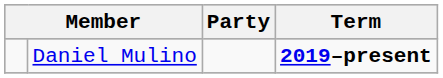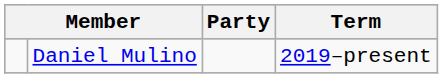(356, 56) bold -> (356, 56) normal
